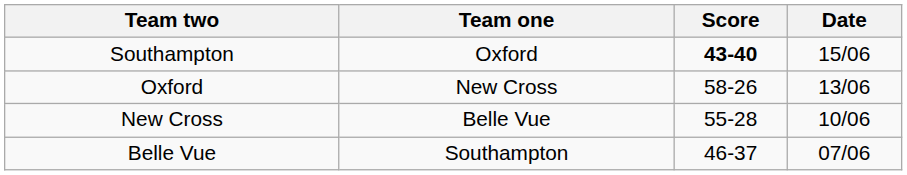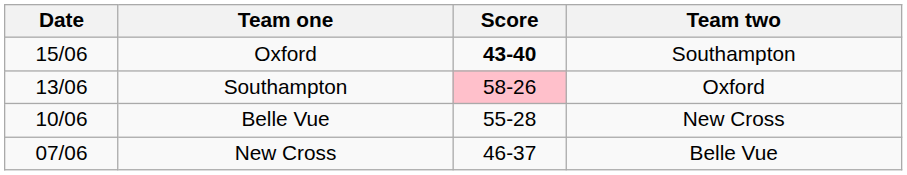columns swapped: (844, 20) <-> (172, 20)
(507, 86) New Cross -> (286, 86) Southampton
(731, 86) no background -> (510, 86) pink background
(507, 152) Southampton -> (286, 152) New Cross
